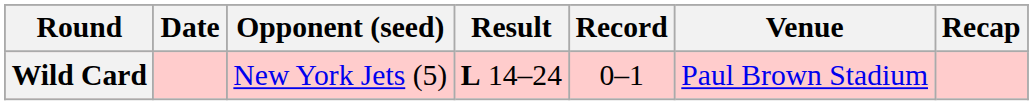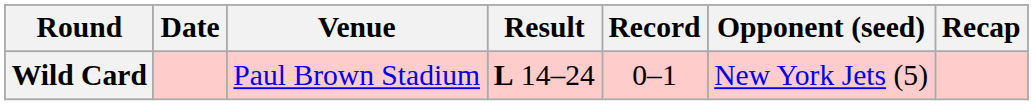columns swapped: (340, 27) <-> (805, 27)
